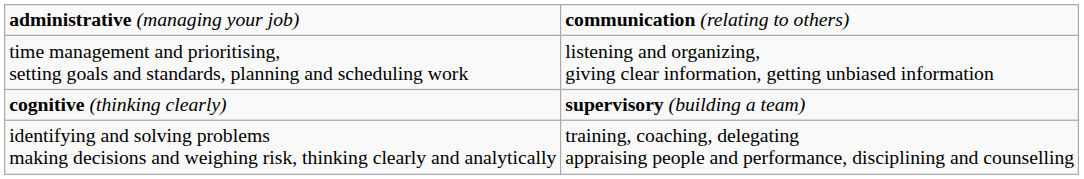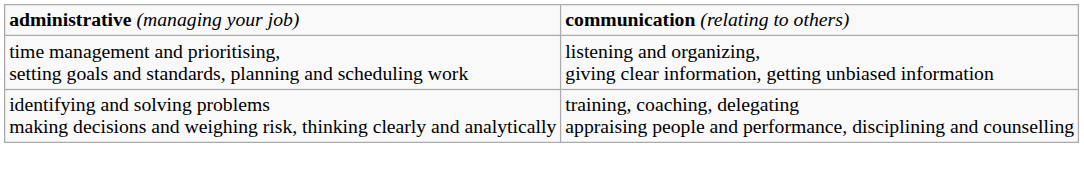- row: (118, 104)
